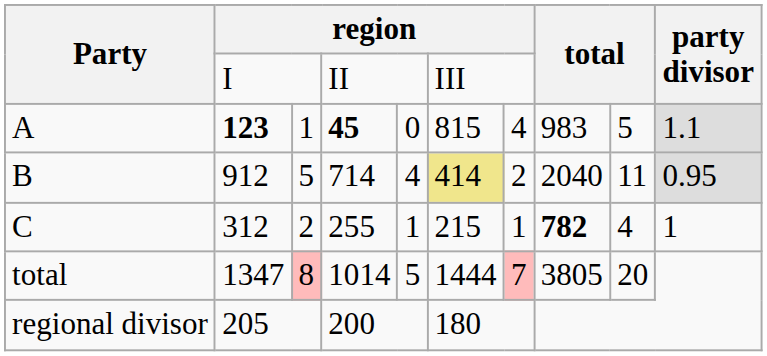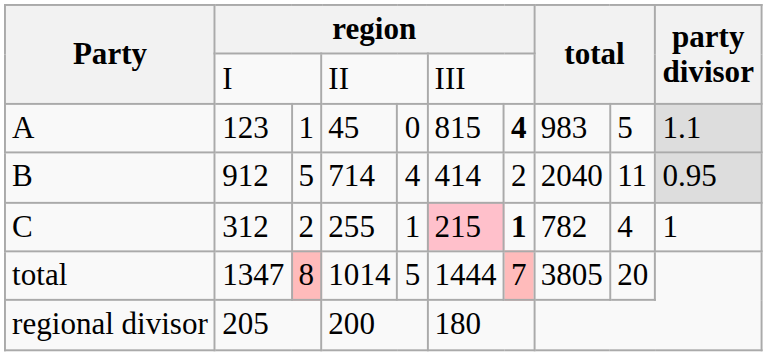(245, 127) bold -> (245, 127) normal
(344, 127) bold -> (344, 127) normal
(519, 127) normal -> (519, 127) bold
(458, 176) khaki background -> (458, 176) no background
(458, 226) no background -> (458, 226) pink background
(519, 226) normal -> (519, 226) bold
(564, 226) bold -> (564, 226) normal
